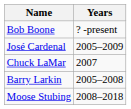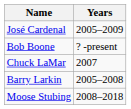rows swapped: (31, 29) <-> (36, 46)
